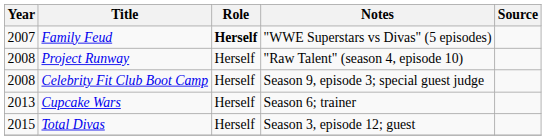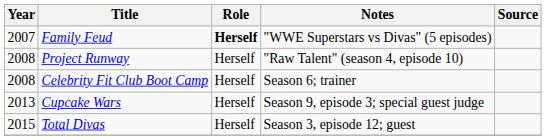(374, 80) Season 9, episode 3; special guest judge -> (310, 80) Season 6; trainer
(310, 102) Season 6; trainer -> (374, 102) Season 9, episode 3; special guest judge
